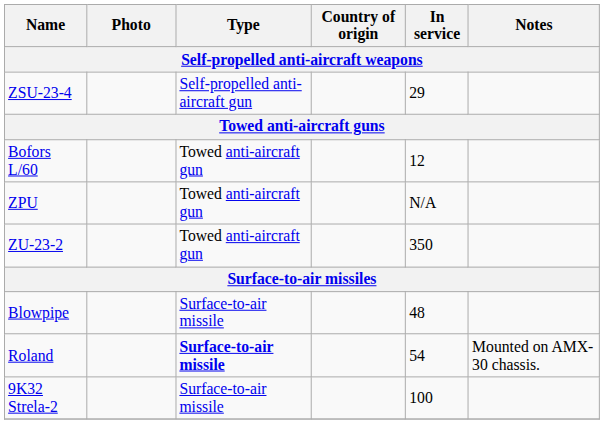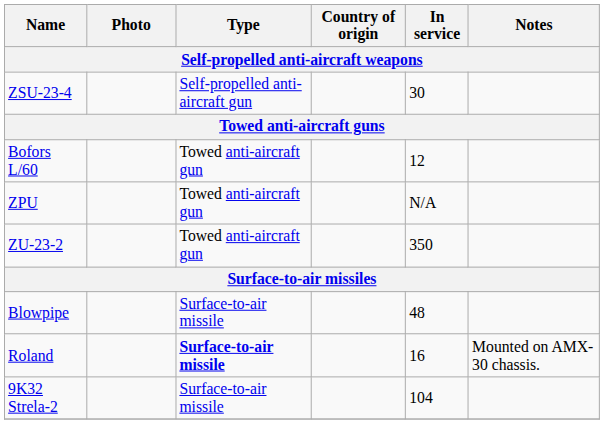(417, 93) 29 -> (417, 93) 30
(417, 355) 54 -> (417, 355) 16
(421, 397) 100 -> (421, 397) 104
